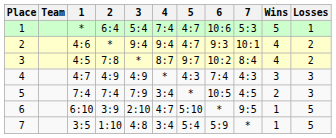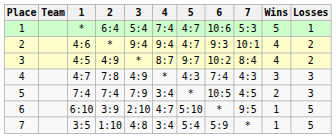(110, 61) 7:8 -> (110, 61) 4:9
(110, 77) 4:9 -> (110, 77) 7:8
